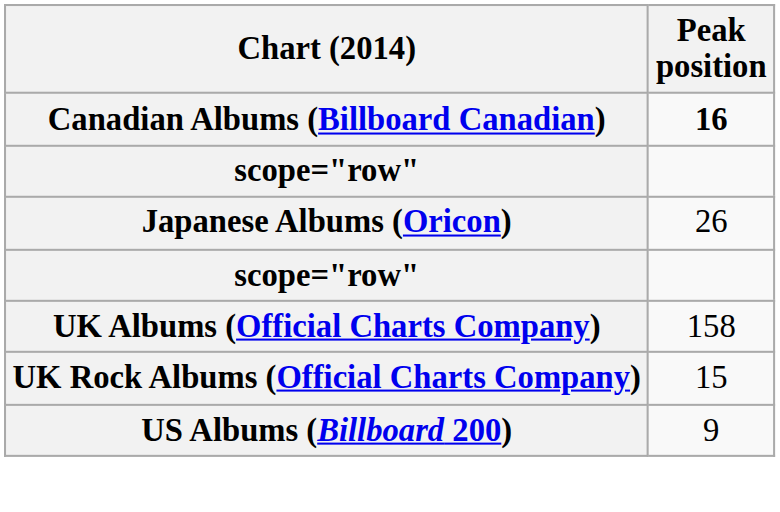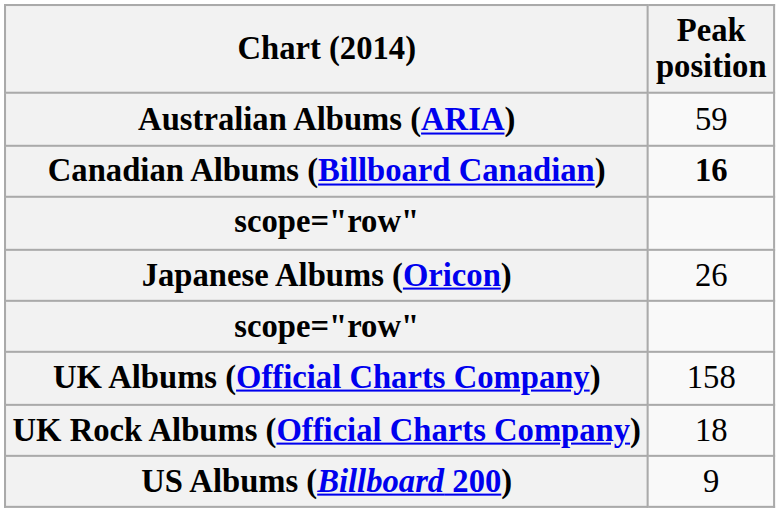+ row: (327, 118)
(711, 377) 15 -> (711, 429) 18
